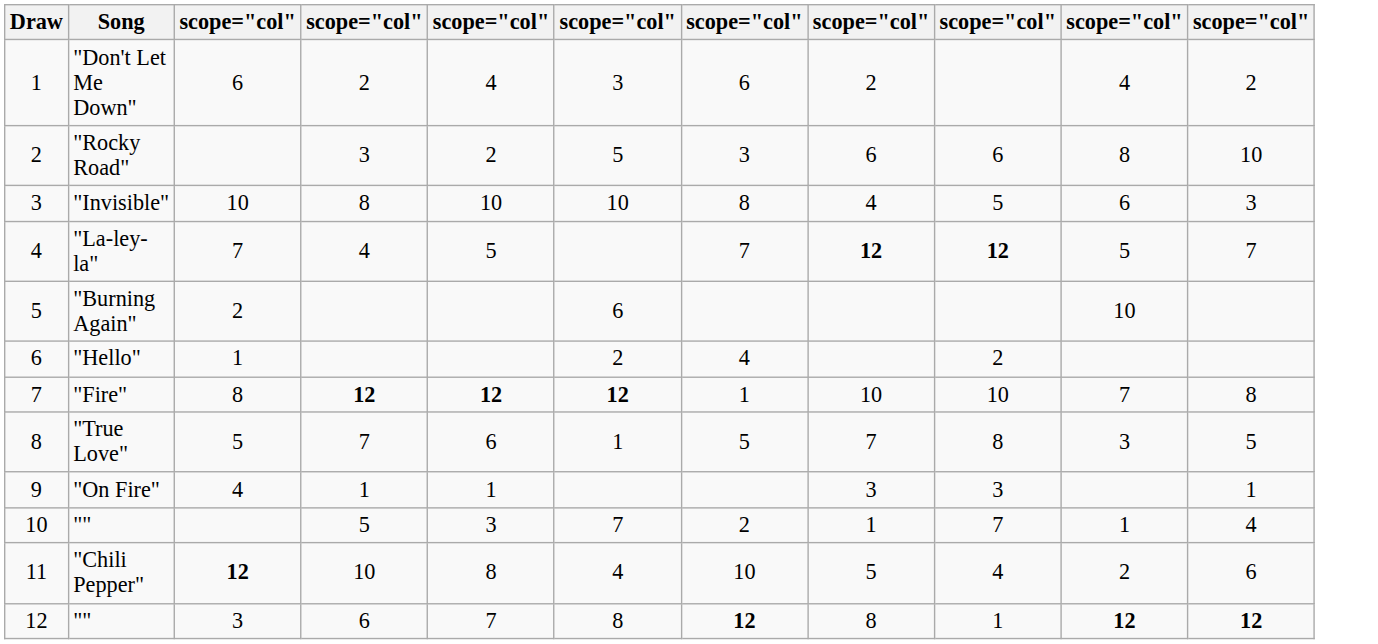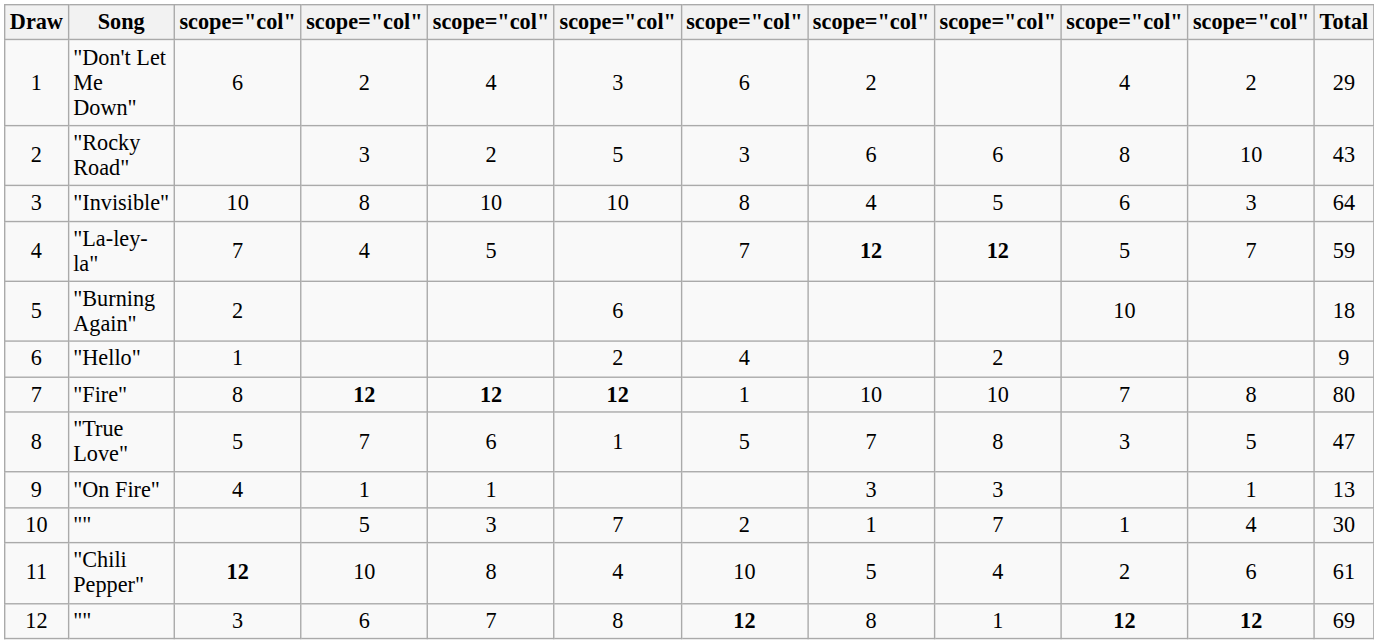+ column: (1344, 22)
